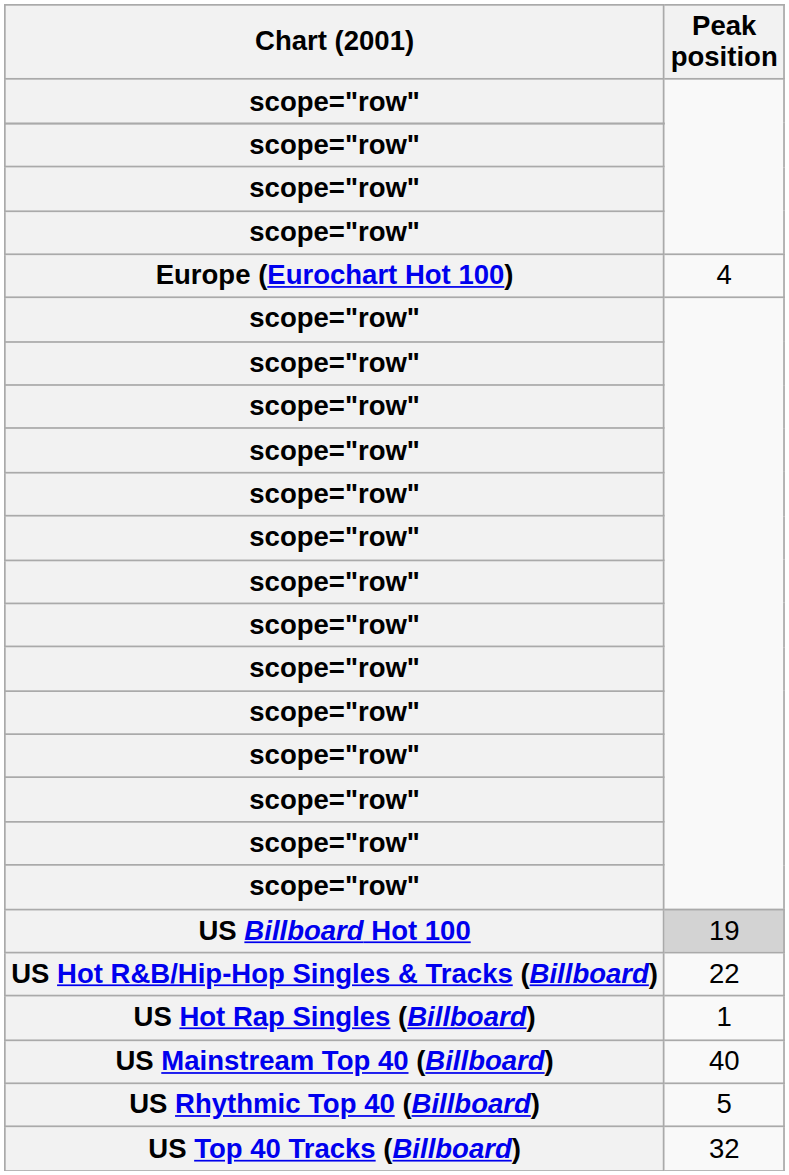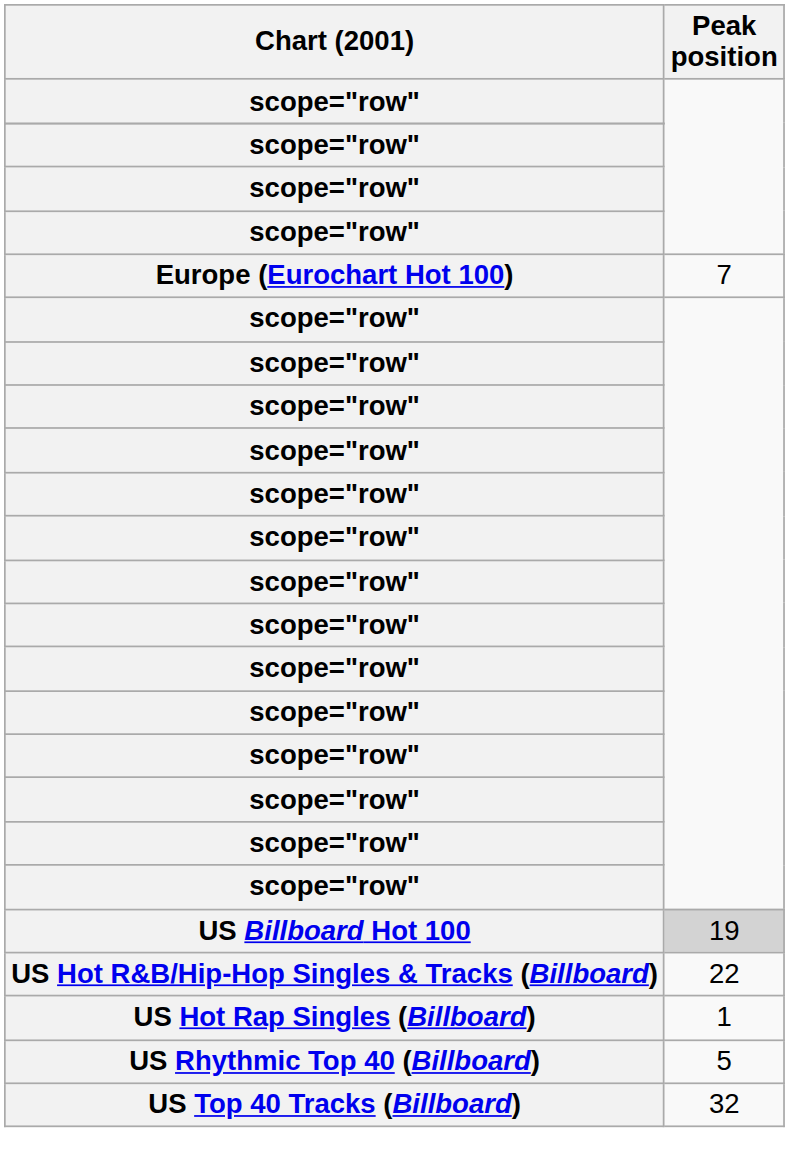(724, 275) 4 -> (724, 275) 7
- row: (335, 1061)
